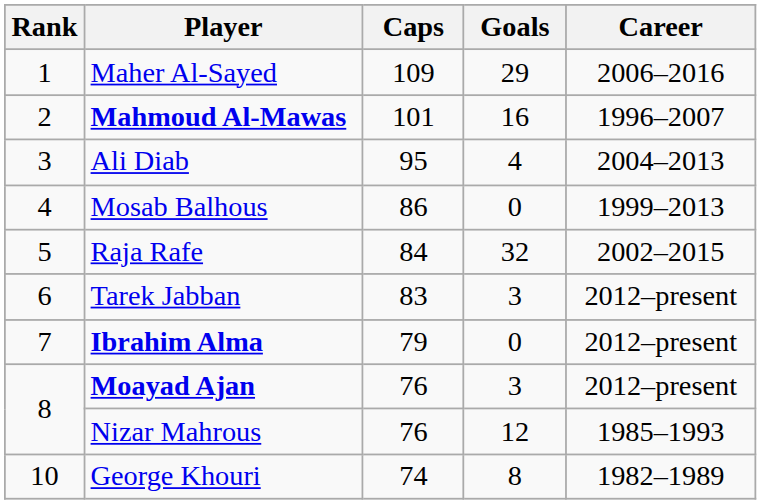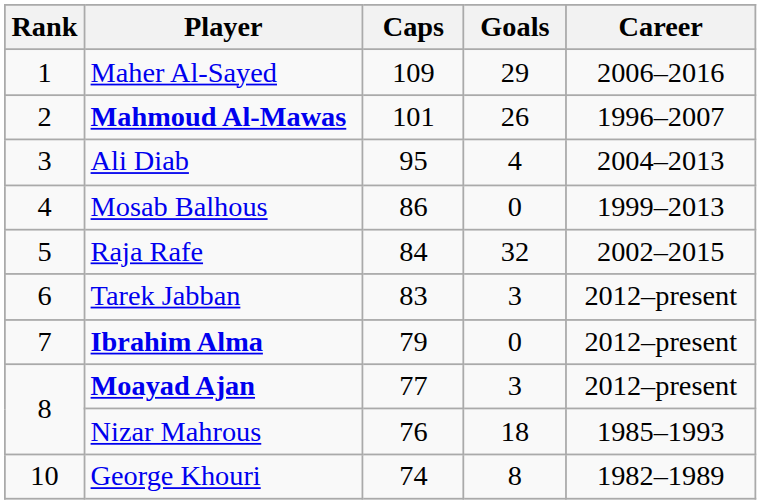(515, 116) 16 -> (515, 116) 26
(413, 386) 76 -> (413, 386) 77
(515, 431) 12 -> (515, 431) 18
